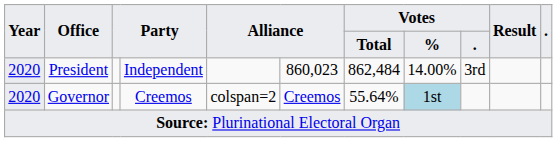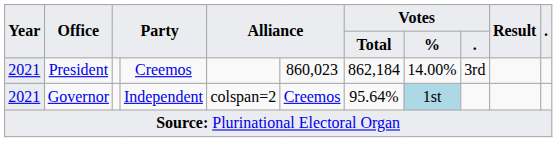(24, 70) 2020 -> (24, 70) 2021
(163, 70) Independent -> (163, 70) Creemos
(374, 70) 862,484 -> (374, 70) 862,184
(24, 97) 2020 -> (24, 97) 2021
(163, 97) Creemos -> (163, 97) Independent
(374, 97) 55.64% -> (374, 97) 95.64%
